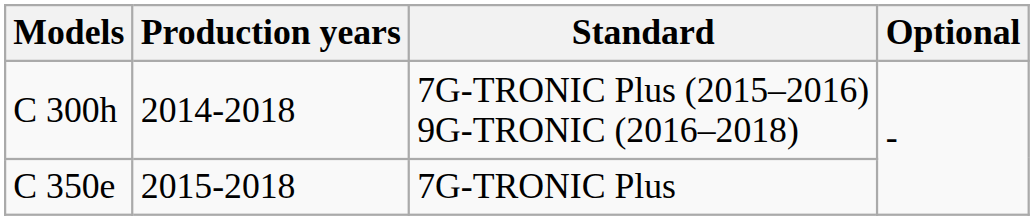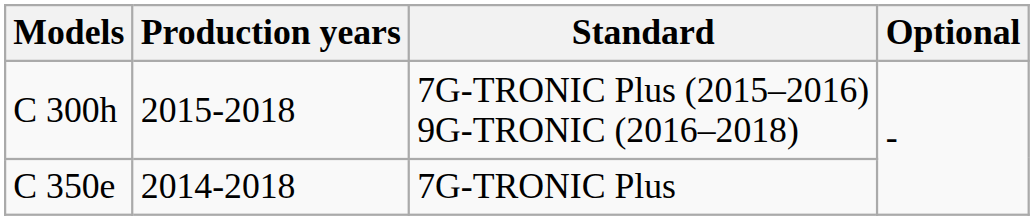(218, 109) 2014-2018 -> (218, 109) 2015-2018
(218, 186) 2015-2018 -> (218, 186) 2014-2018
